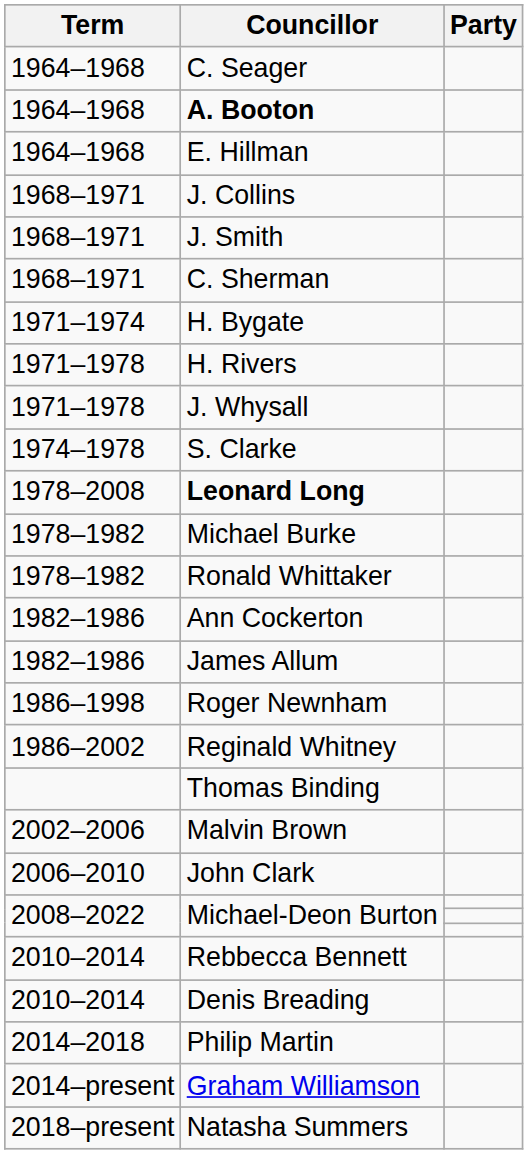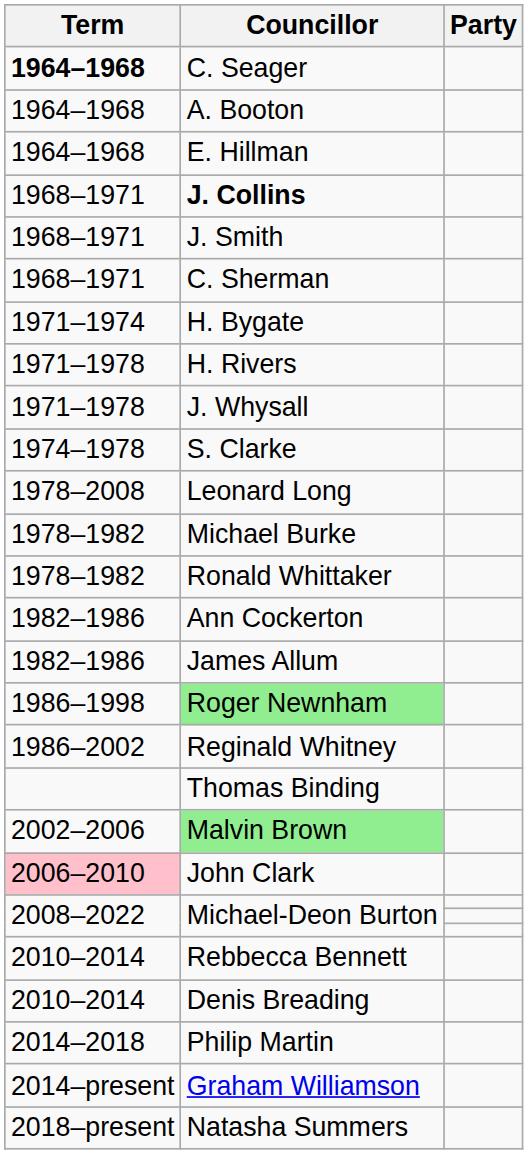(78, 68) normal -> (78, 68) bold
(251, 110) bold -> (245, 110) normal
(241, 195) normal -> (246, 195) bold
(276, 491) bold -> (269, 491) normal
(287, 703) no background -> (287, 703) lightgreen background
(267, 830) no background -> (267, 830) lightgreen background
(78, 873) no background -> (78, 873) pink background
